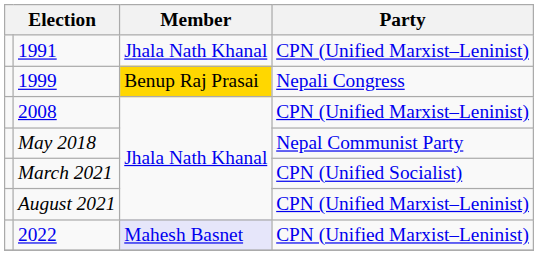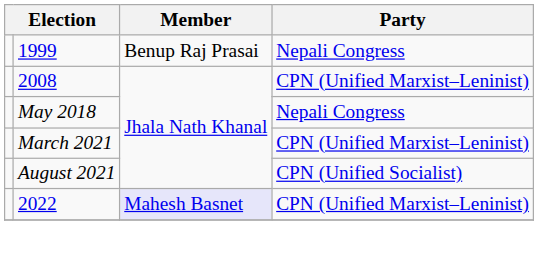- row: (37, 50)
(191, 81) gold background -> (191, 50) no background
(370, 142) Nepal Communist Party -> (340, 111) Nepali Congress
(369, 173) CPN (Unified Socialist) -> (403, 142) CPN (Unified Marxist–Leninist)
(403, 204) CPN (Unified Marxist–Leninist) -> (369, 173) CPN (Unified Socialist)
